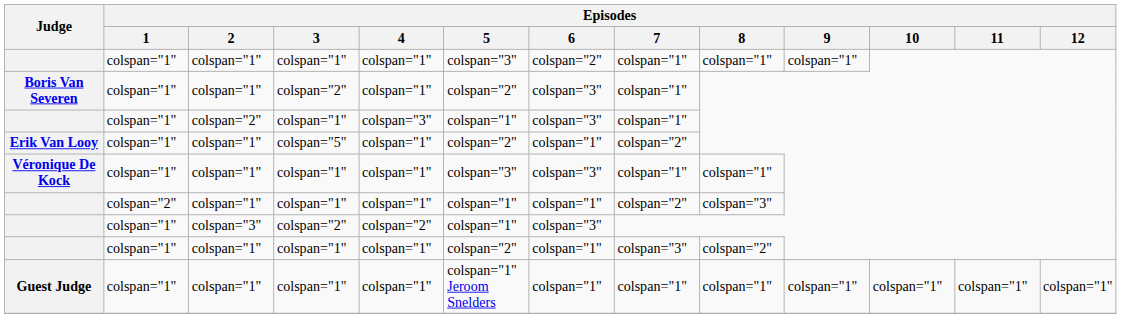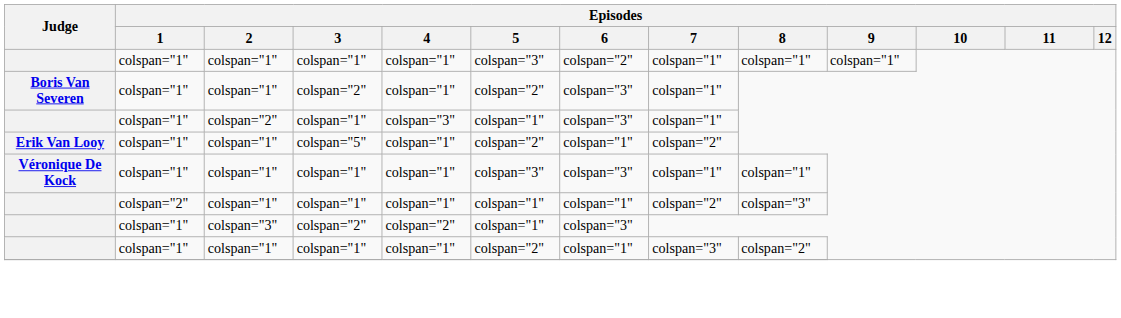- row: (54, 286)
